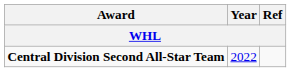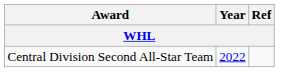(116, 56) bold -> (110, 56) normal
